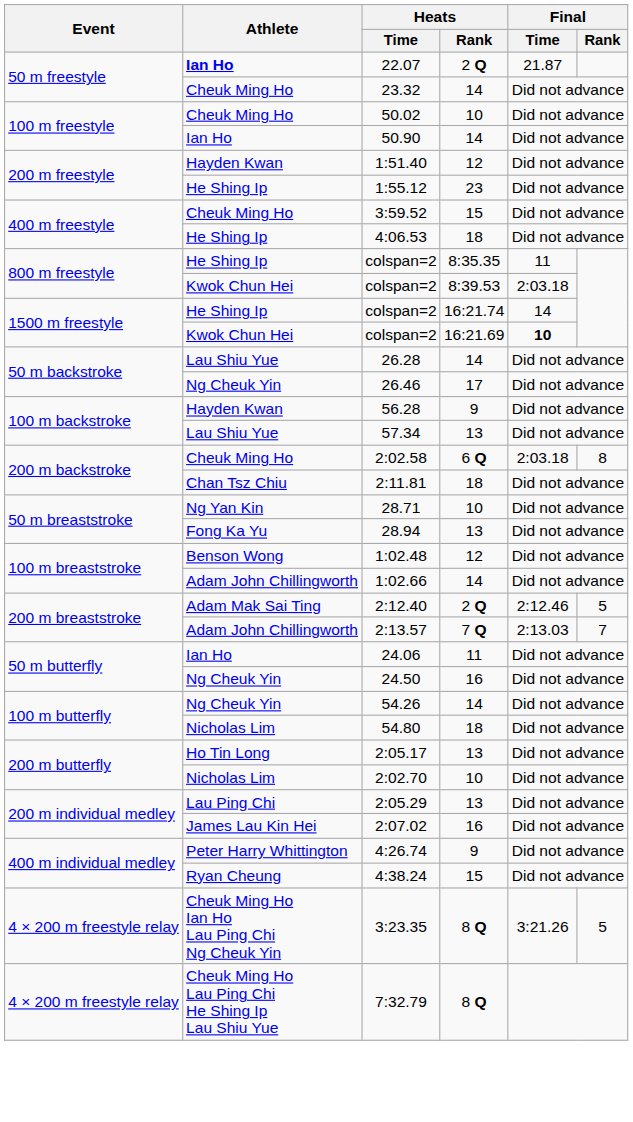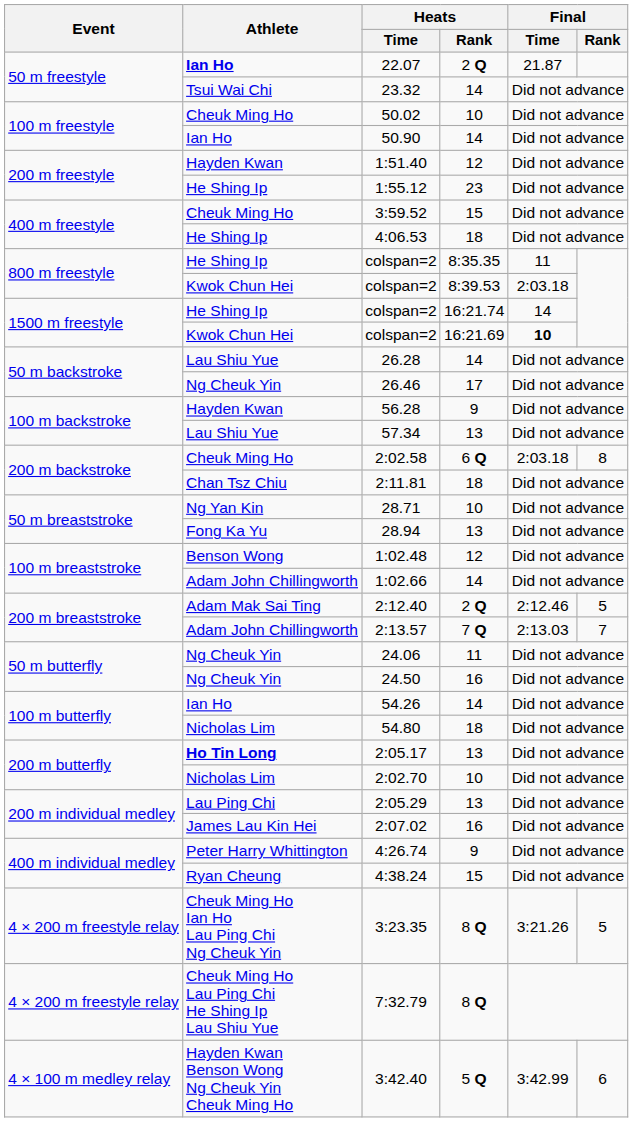(240, 90) Cheuk Ming Ho -> (229, 90) Tsui Wai Chi
(209, 655) Ian Ho -> (234, 655) Ng Cheuk Yin
(234, 704) Ng Cheuk Yin -> (209, 704) Ian Ho
(228, 753) normal -> (231, 753) bold
+ row: (401, 1079)
